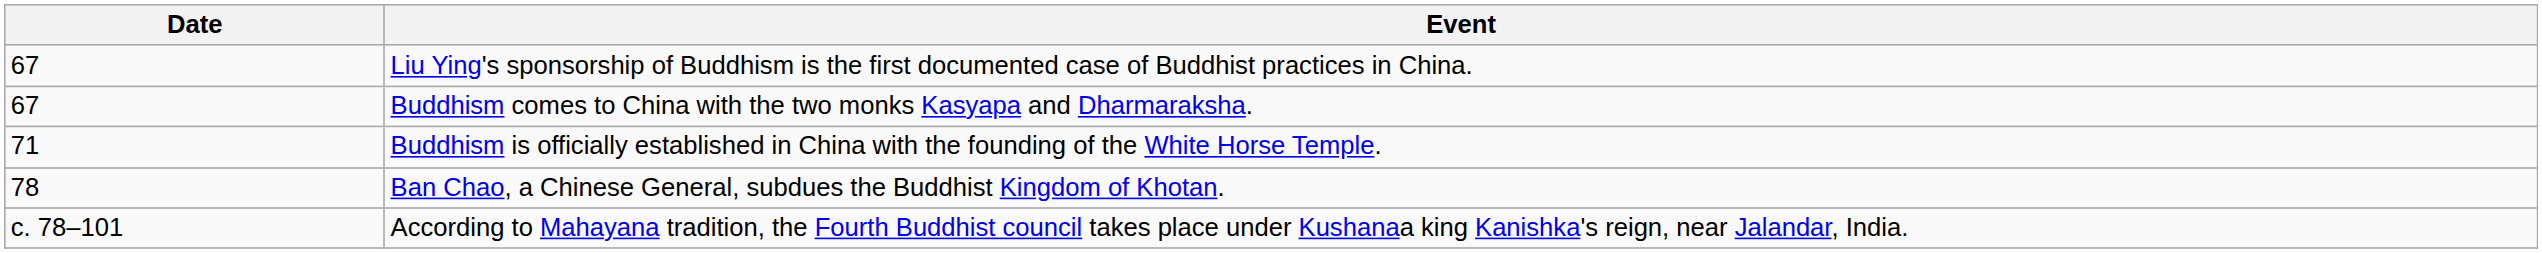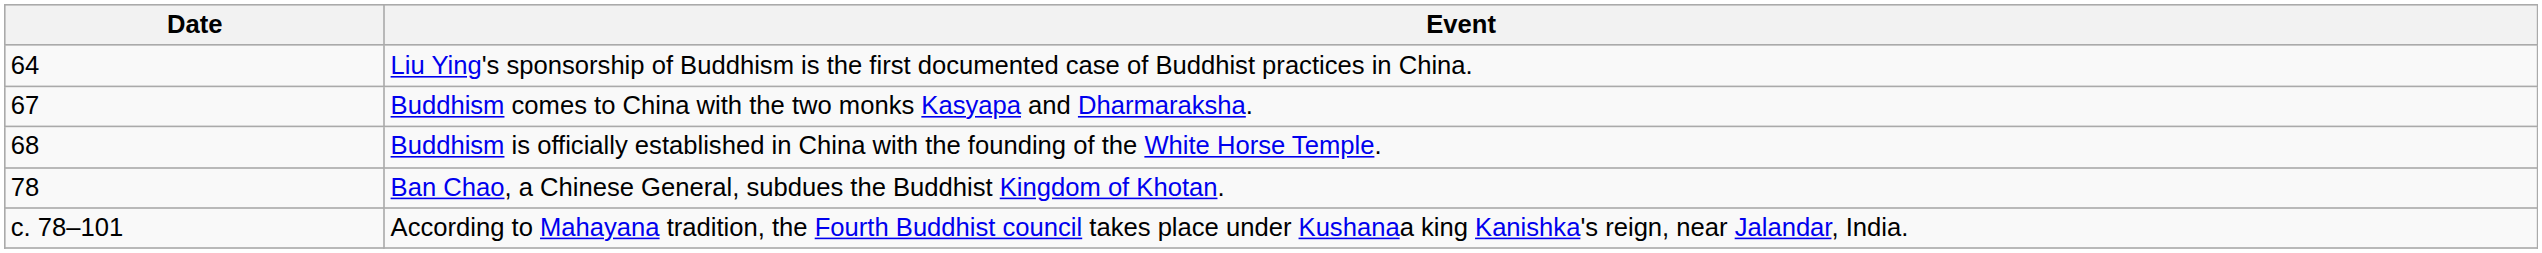(25, 65) 67 -> (25, 65) 64
(25, 146) 71 -> (25, 146) 68
